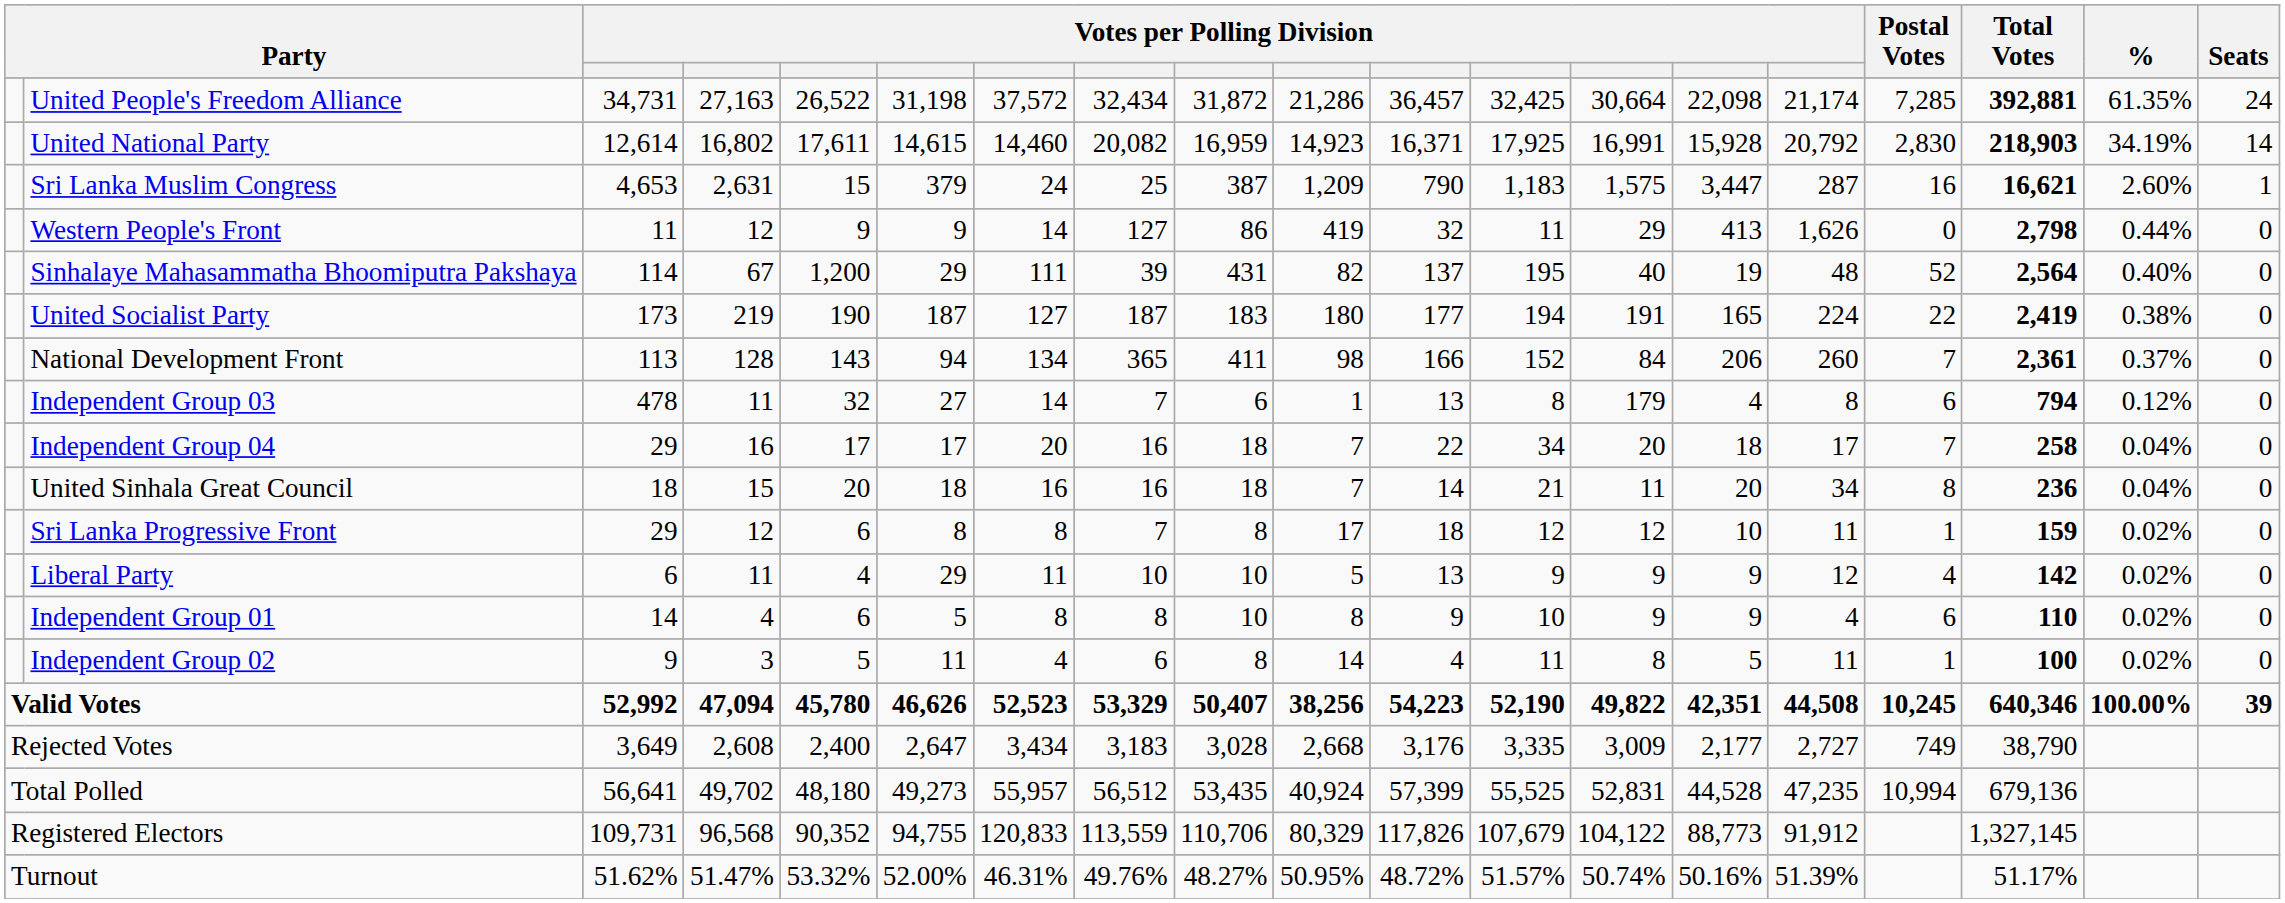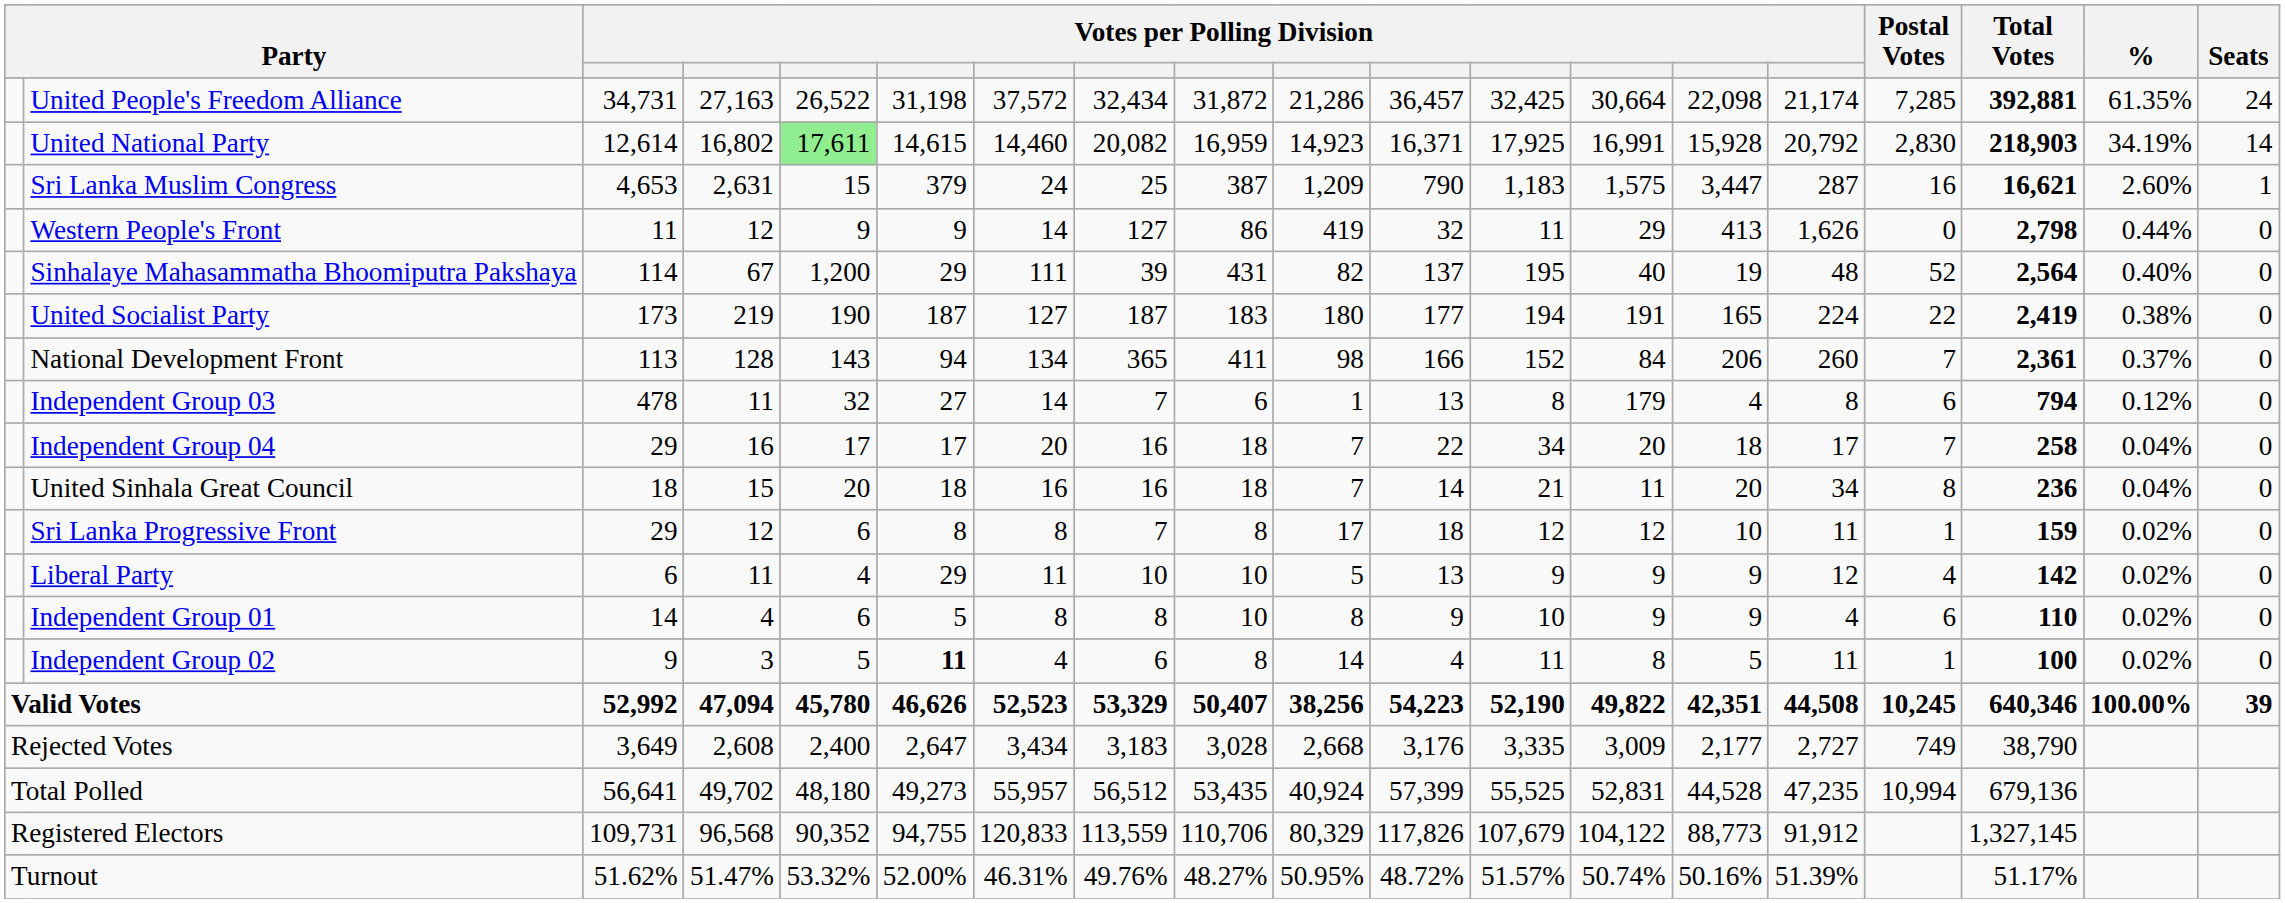(833, 142) no background -> (833, 142) lightgreen background
(954, 660) normal -> (954, 660) bold
